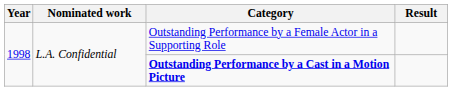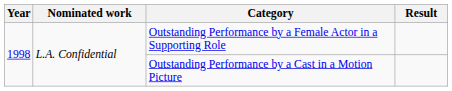(269, 70) bold -> (261, 70) normal
